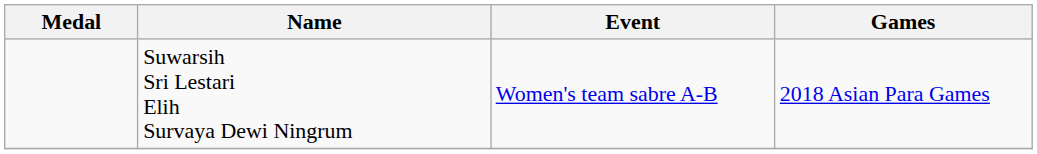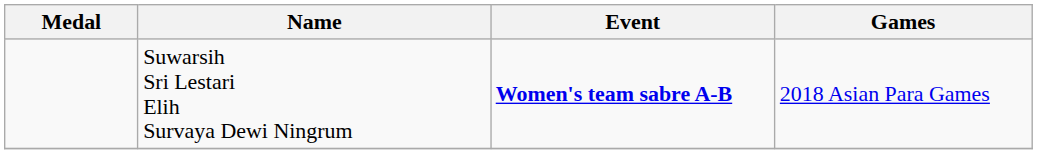(607, 93) normal -> (614, 93) bold
